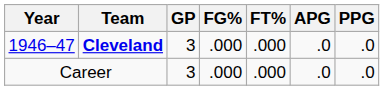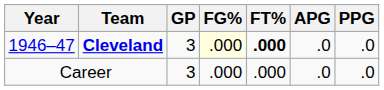(226, 45) no background -> (226, 45) lightyellow background
(269, 45) normal -> (269, 45) bold
